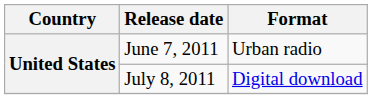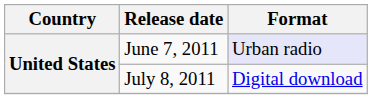(277, 49) no background -> (277, 49) lavender background
